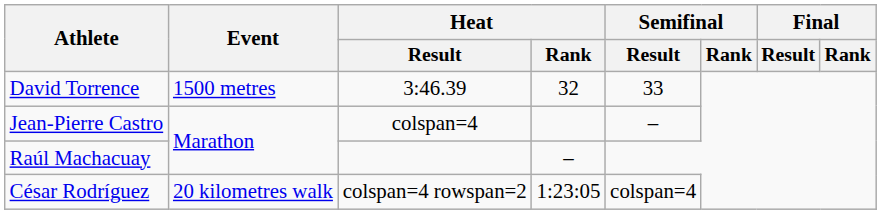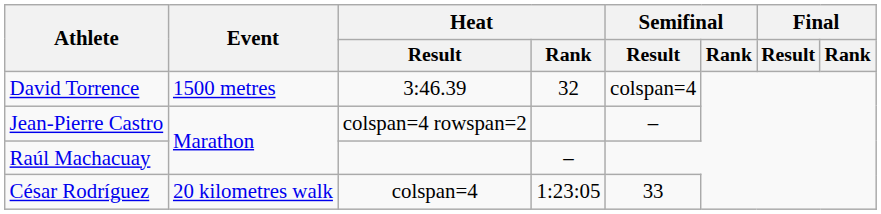(653, 89) 33 -> (653, 89) colspan=4
(435, 123) colspan=4 -> (435, 123) colspan=4 rowspan=2
(435, 192) colspan=4 rowspan=2 -> (435, 192) colspan=4
(653, 192) colspan=4 -> (653, 192) 33
